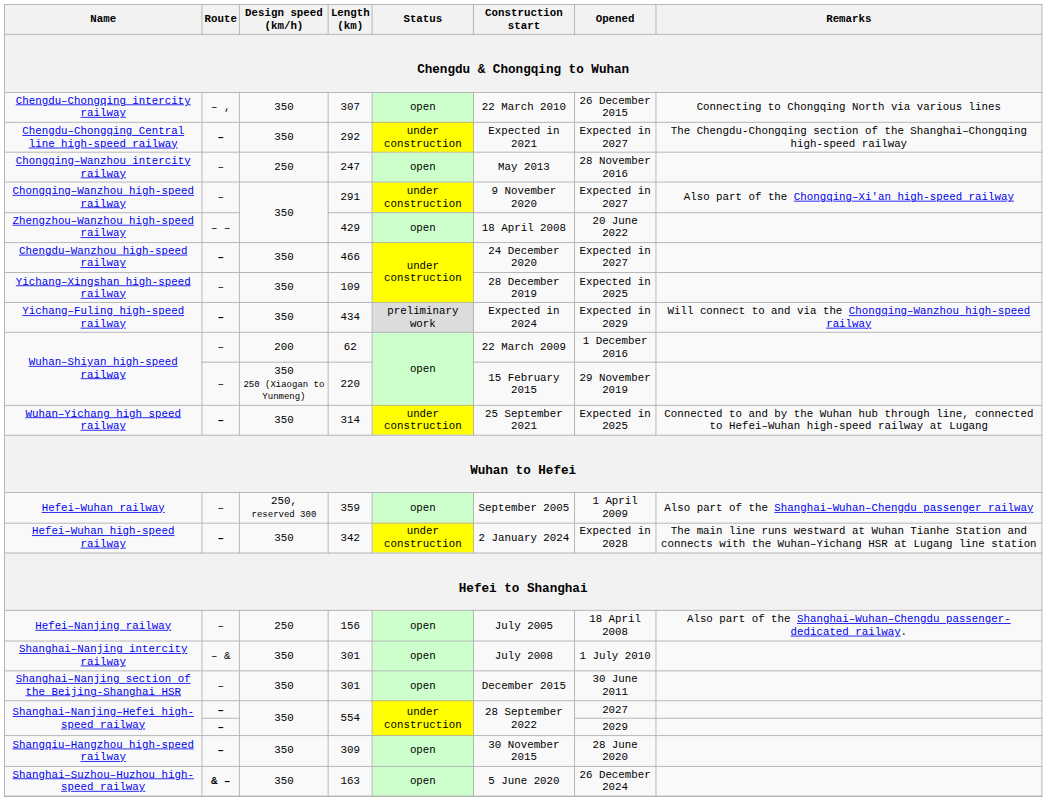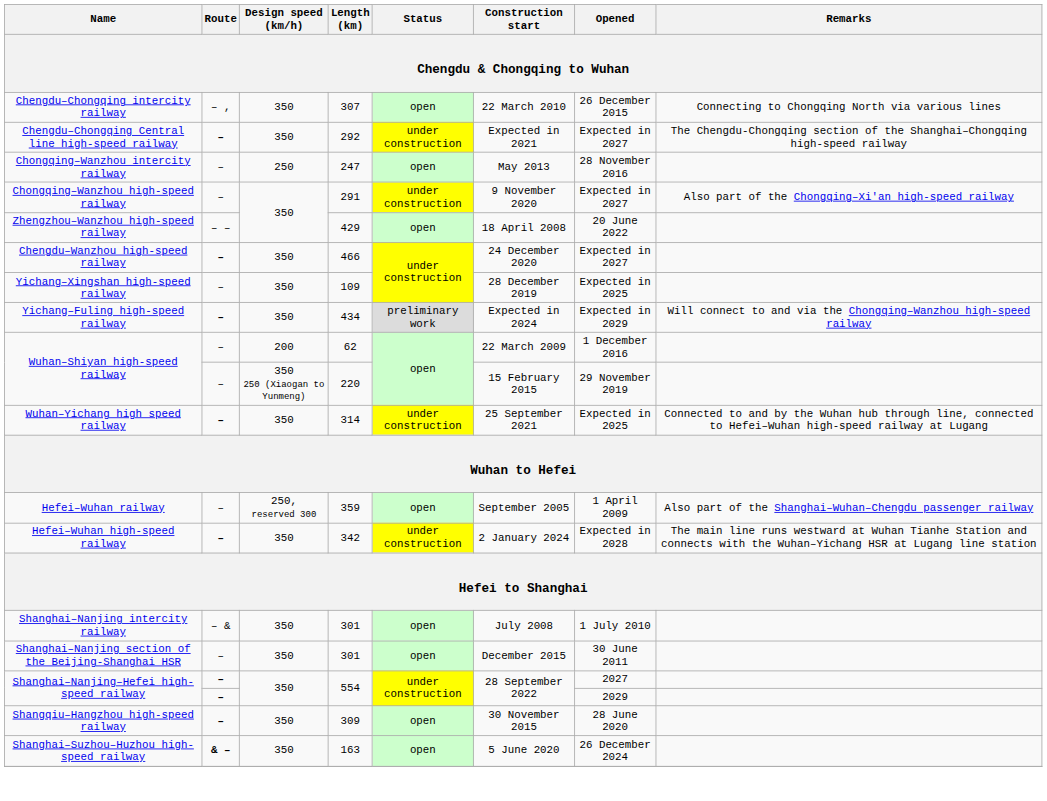- row: (103, 626)
